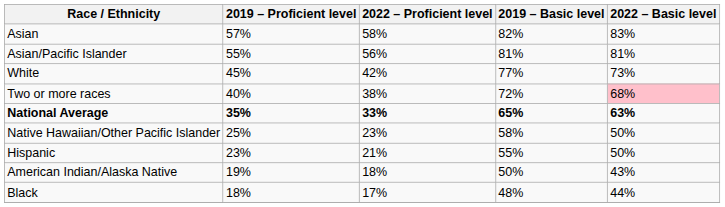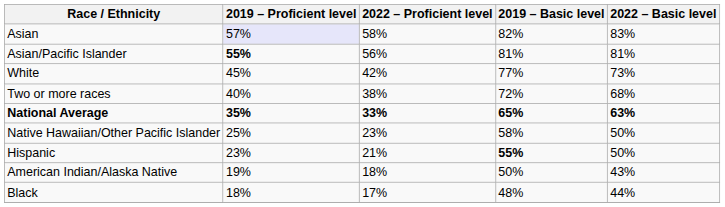(238, 34) no background -> (238, 34) lavender background
(238, 53) normal -> (238, 53) bold
(623, 93) pink background -> (623, 93) no background
(511, 152) normal -> (511, 152) bold
